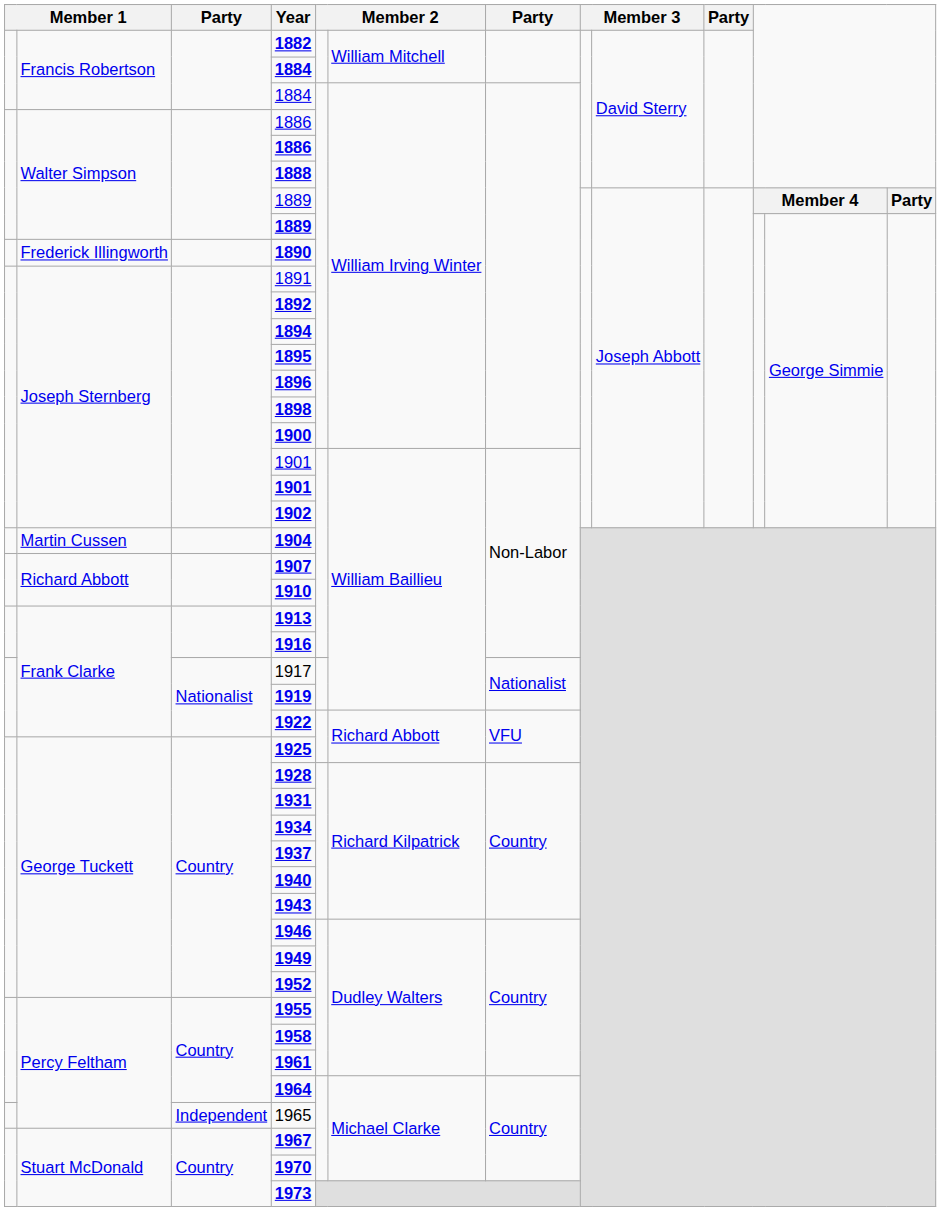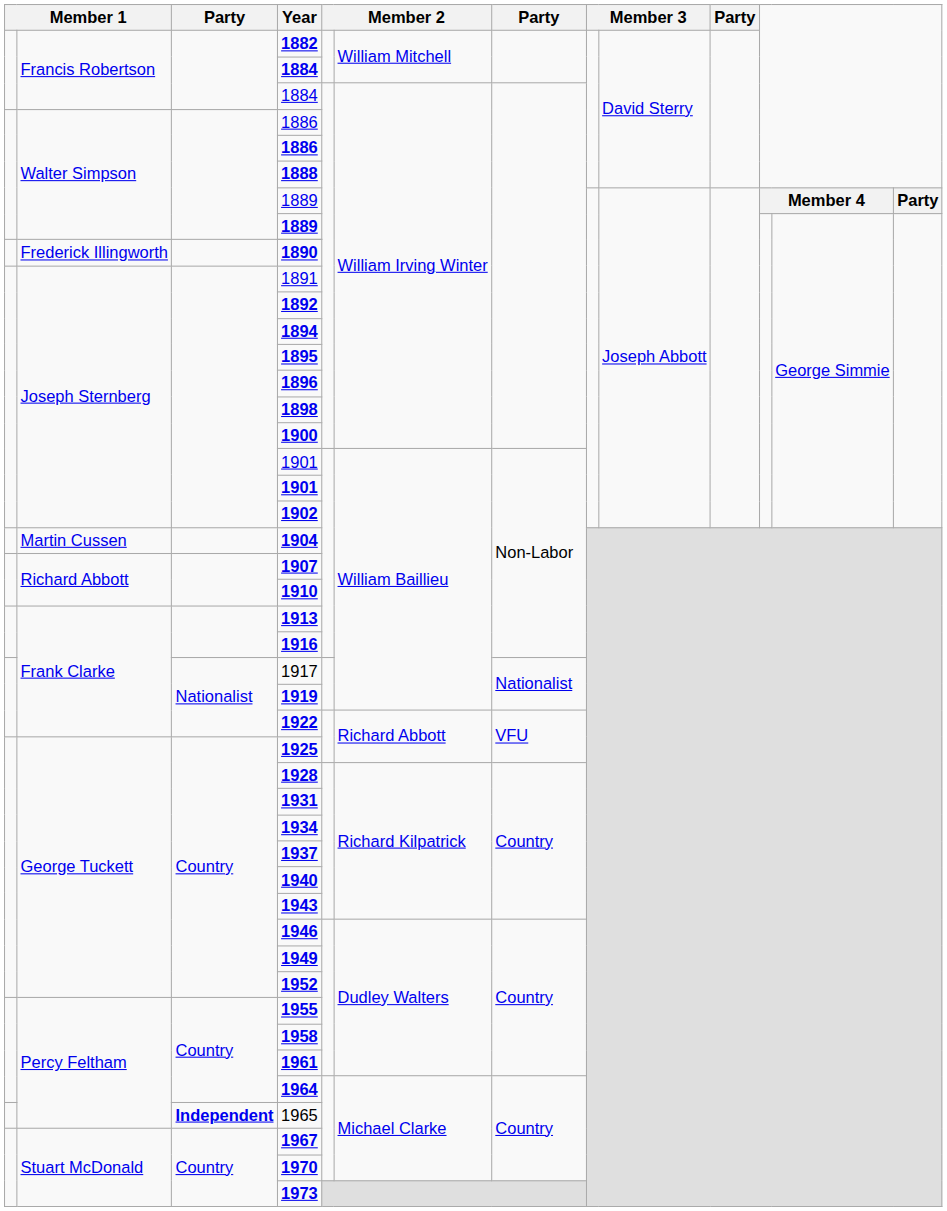(221, 1115) normal -> (225, 1115) bold
